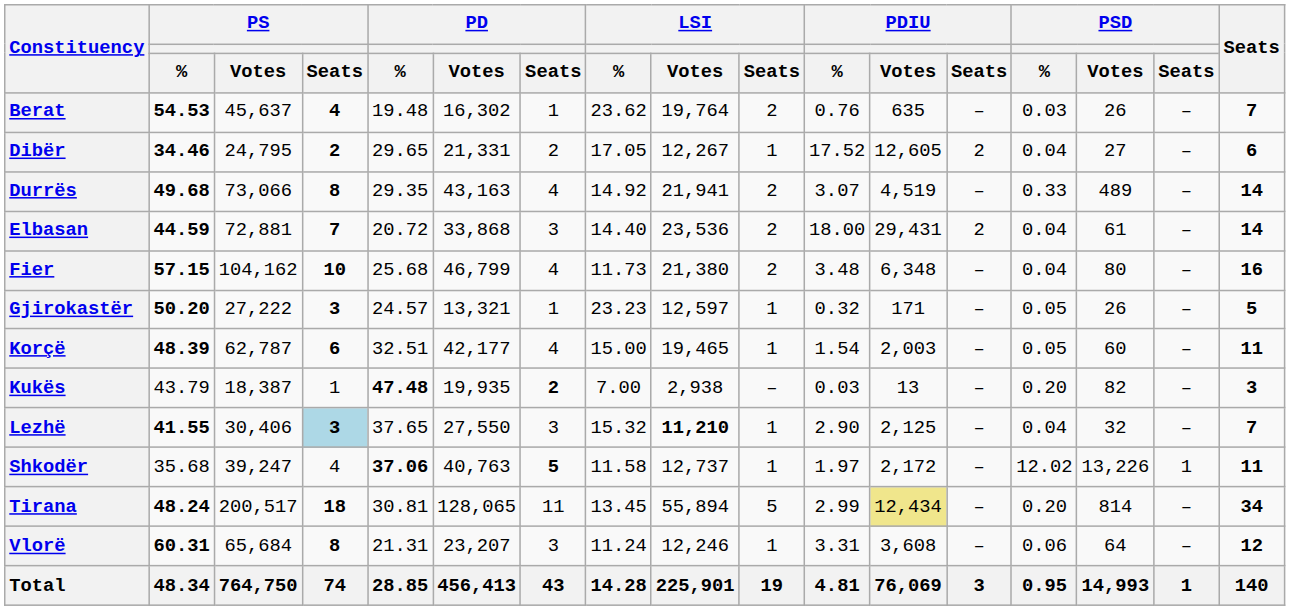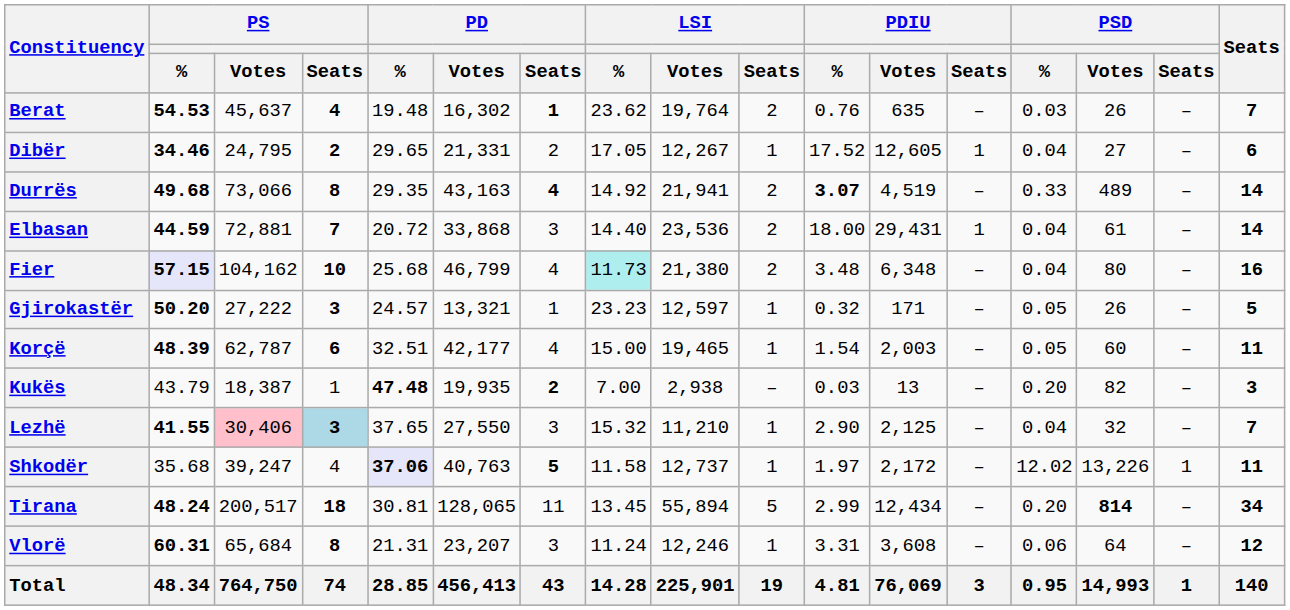(553, 113) normal -> (553, 113) bold
(979, 152) 2 -> (979, 152) 1
(553, 192) normal -> (553, 192) bold
(837, 192) normal -> (837, 192) bold
(979, 231) 2 -> (979, 231) 1
(182, 270) no background -> (182, 270) lavender background
(619, 270) no background -> (619, 270) paleturquoise background
(258, 428) no background -> (258, 428) pink background
(695, 428) bold -> (695, 428) normal
(400, 468) no background -> (400, 468) lavender background
(908, 507) khaki background -> (908, 507) no background
(1115, 507) normal -> (1115, 507) bold
